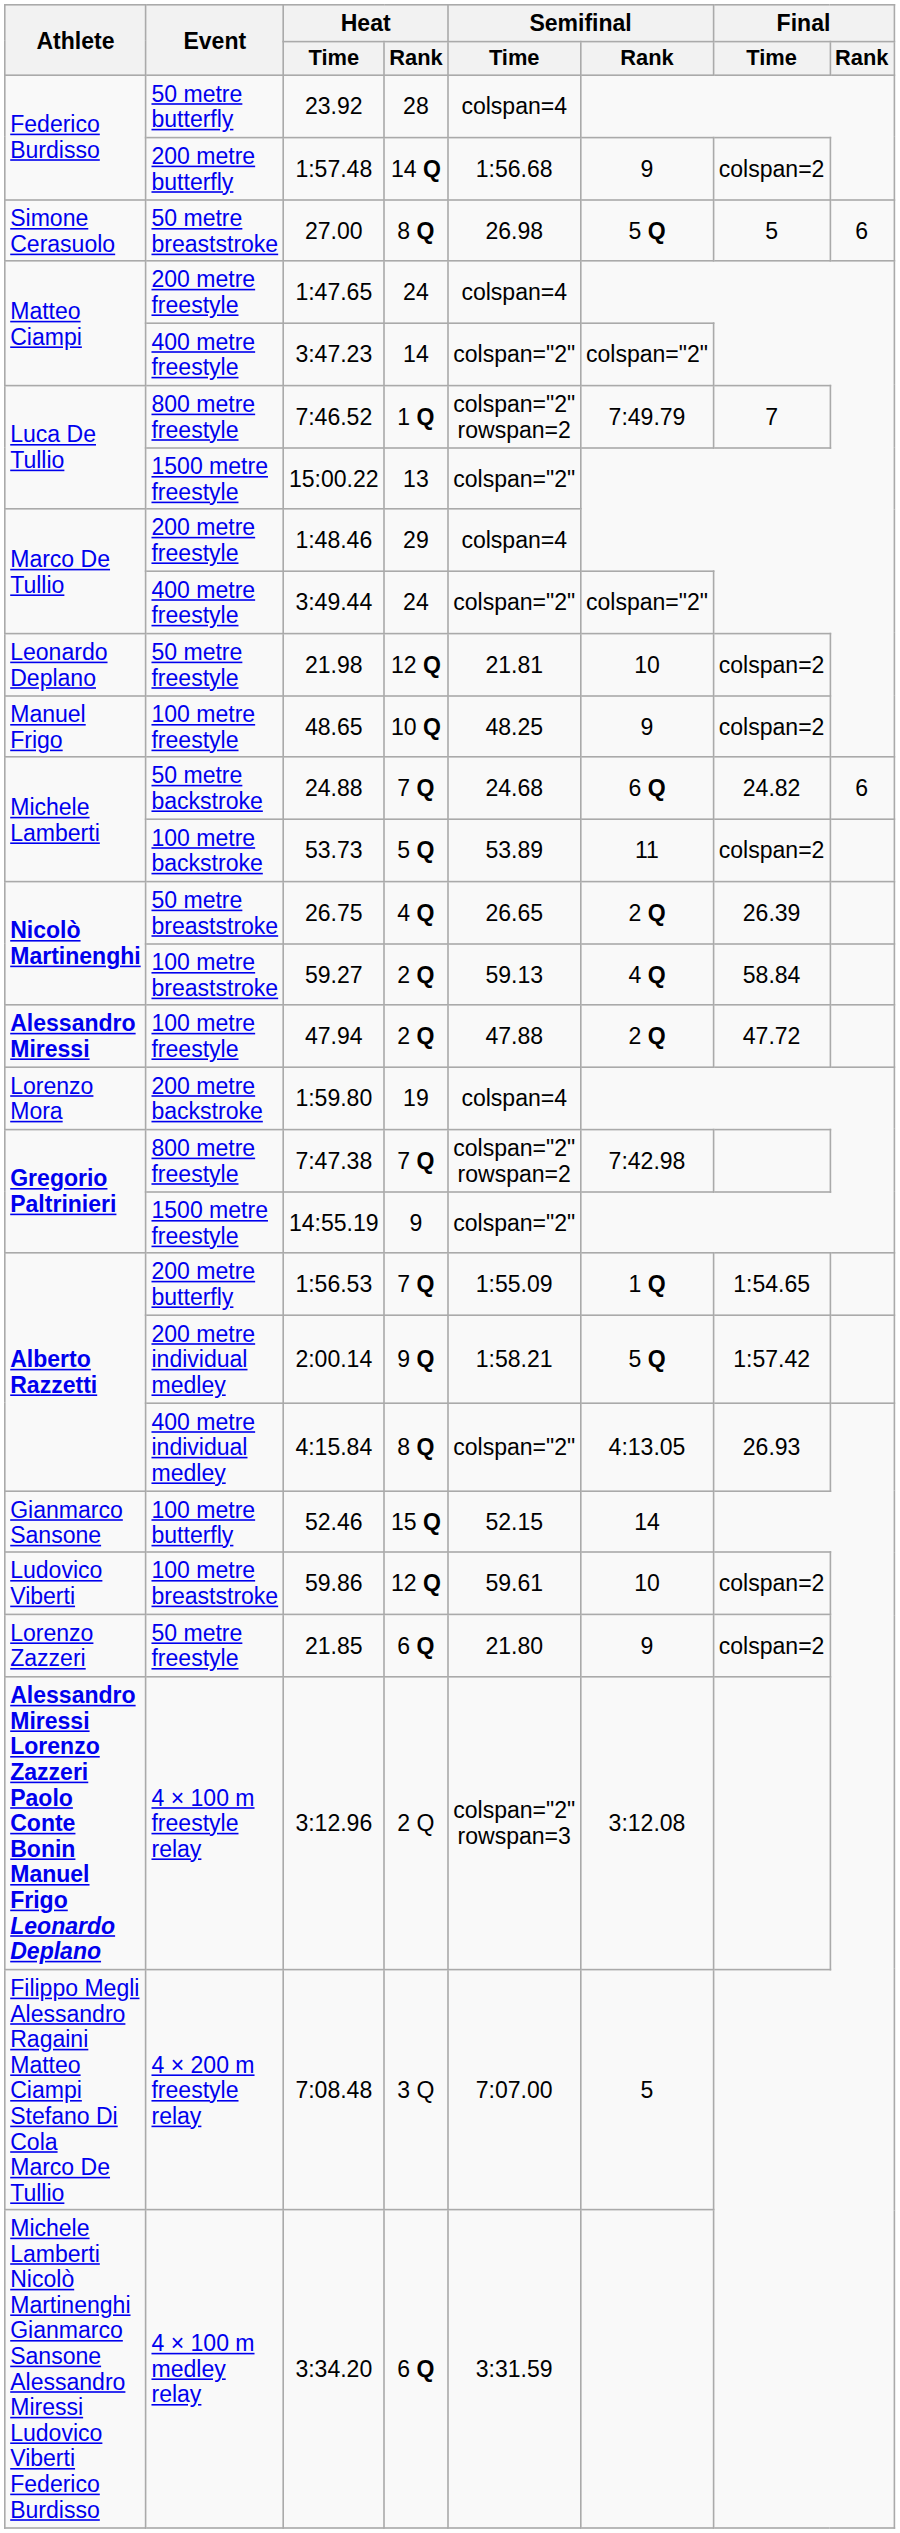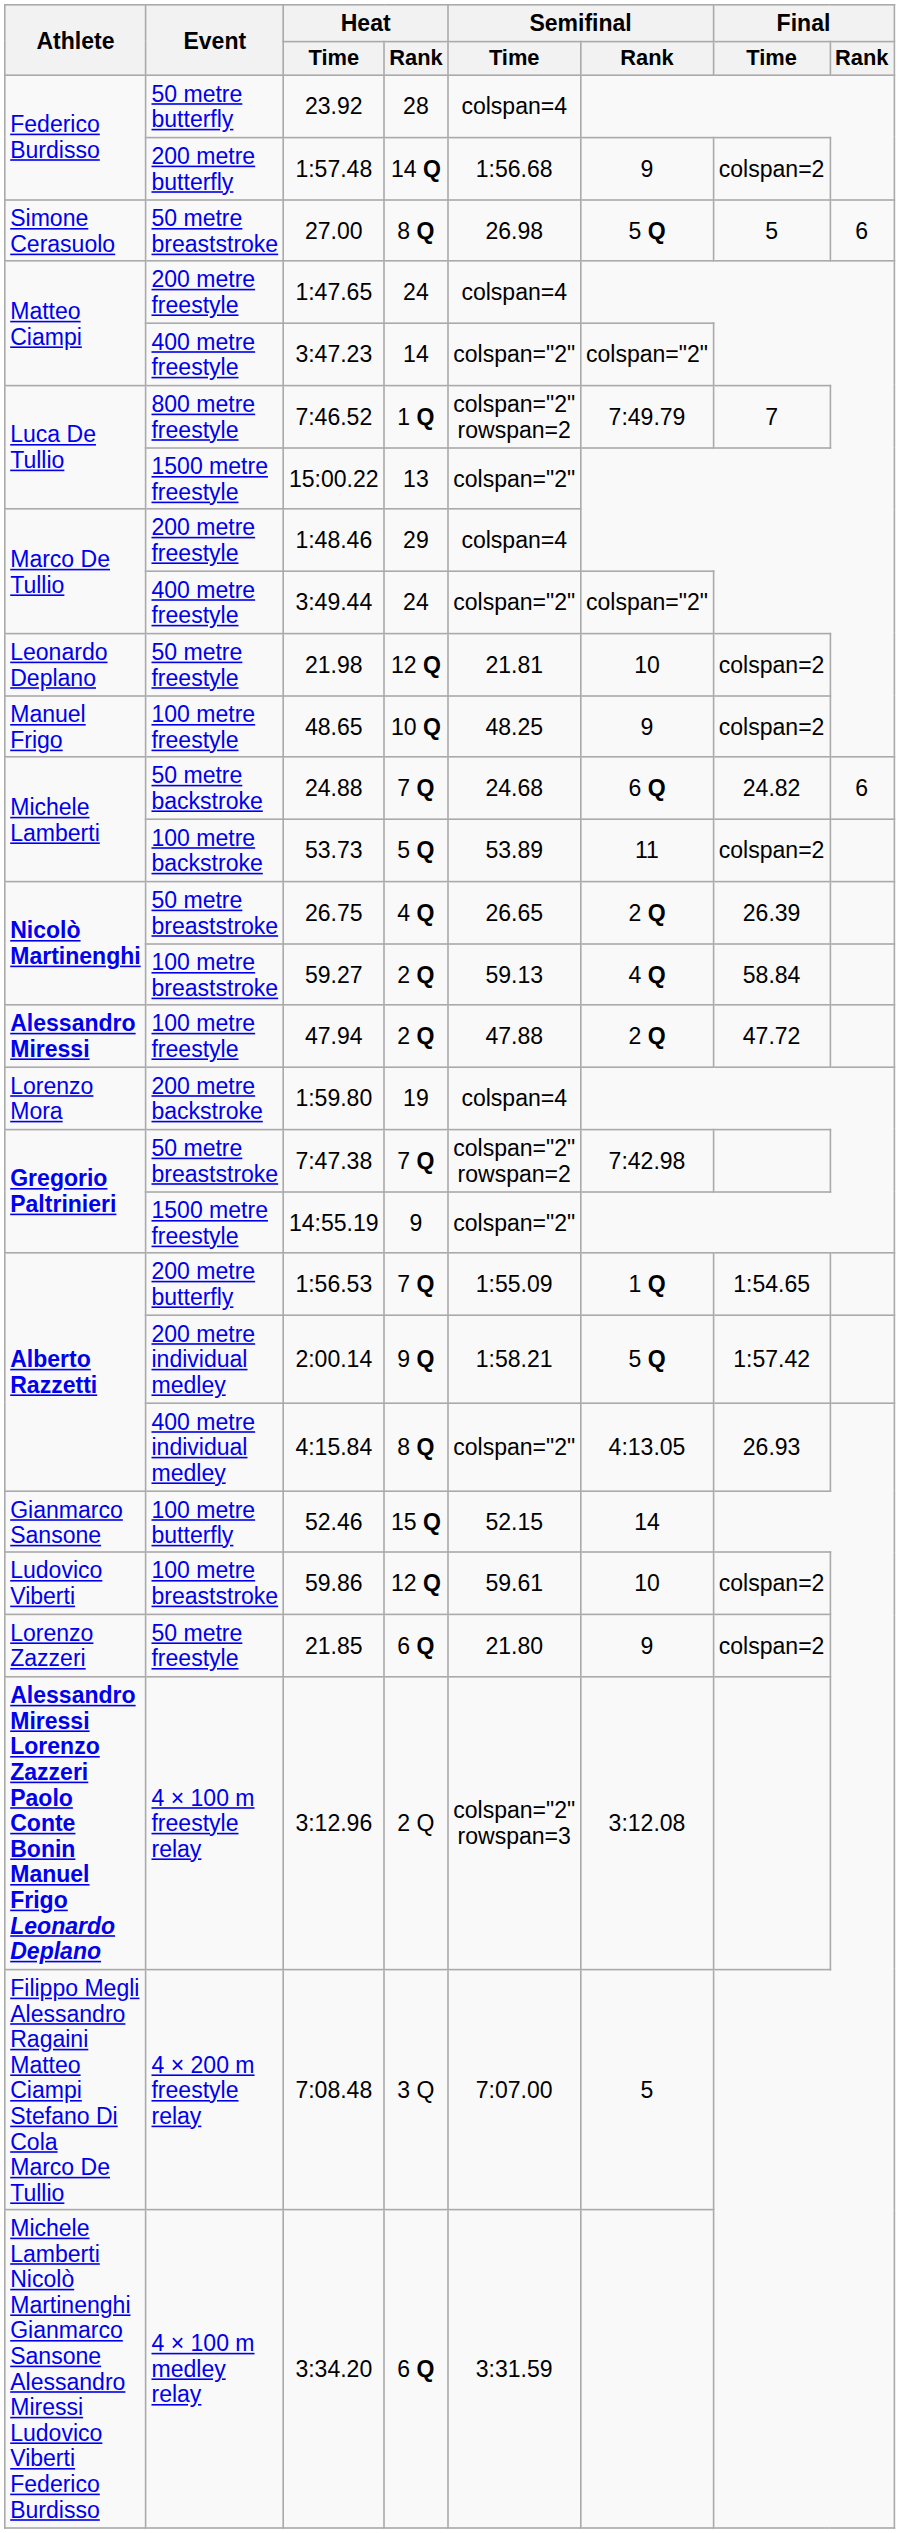(203, 1161) 800 metre freestyle -> (215, 1161) 50 metre breaststroke
